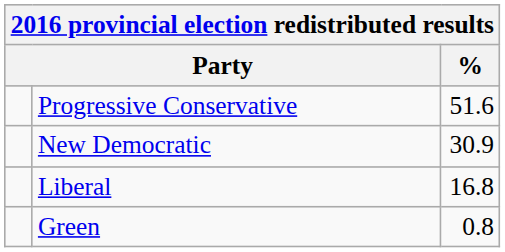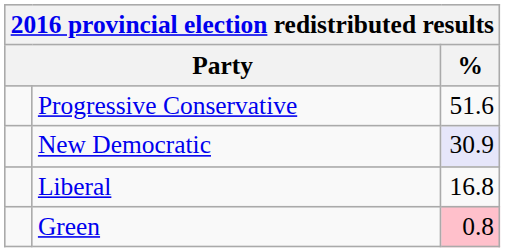(472, 145) no background -> (472, 145) lavender background
(478, 226) no background -> (478, 226) pink background
